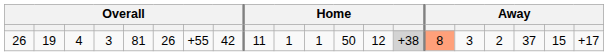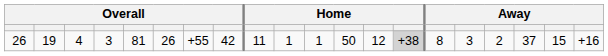(440, 40) lightsalmon background -> (440, 40) no background
(589, 40) +17 -> (589, 40) +16
